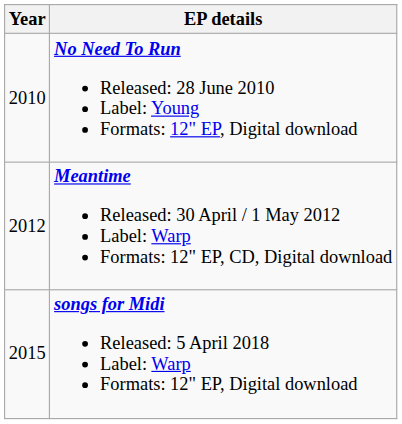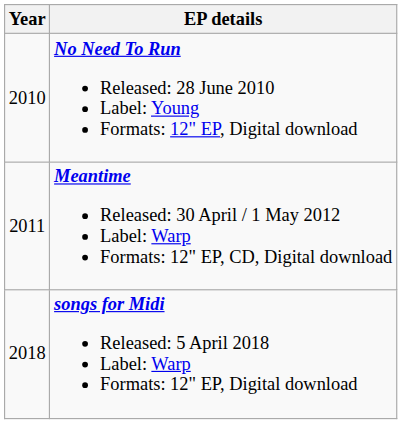(27, 225) 2012 -> (27, 225) 2011
(27, 353) 2015 -> (27, 353) 2018
